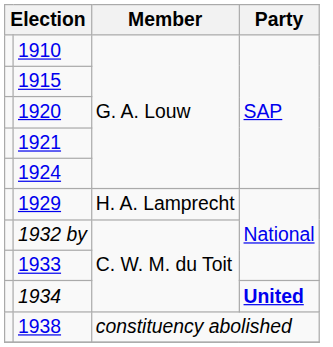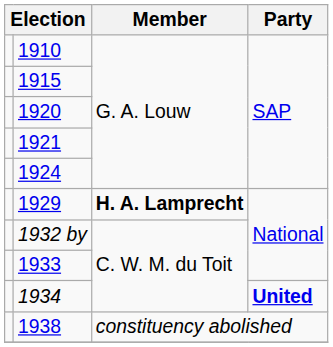(165, 204) normal -> (170, 204) bold
